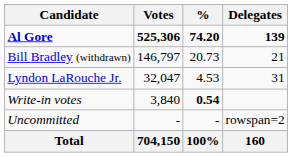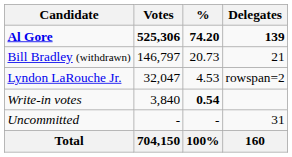(278, 78) 31 -> (255, 78) rowspan=2
(255, 120) rowspan=2 -> (278, 120) 31
